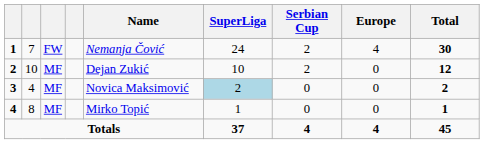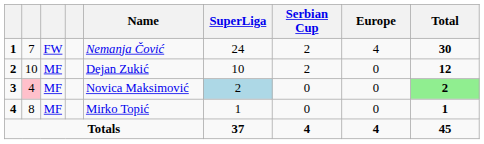(31, 88) no background -> (31, 88) pink background
(445, 88) no background -> (445, 88) lightgreen background
